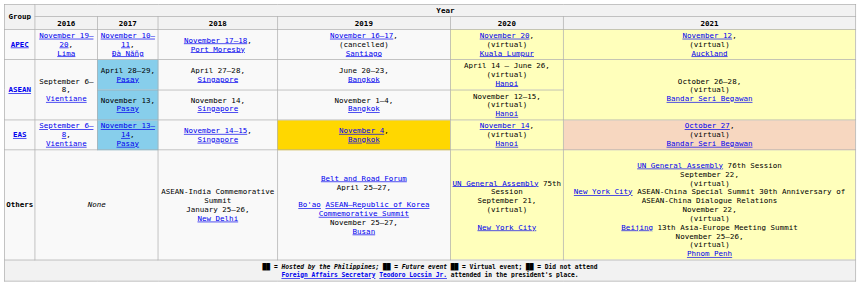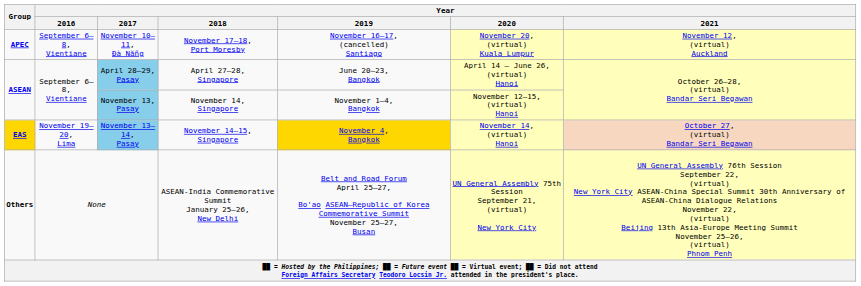(66, 45) November 19–20, Lima -> (66, 45) September 6–8, Vientiane
(20, 135) no background -> (20, 135) gold background
(66, 135) September 6–8, Vientiane -> (66, 135) November 19–20, Lima
